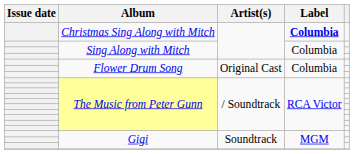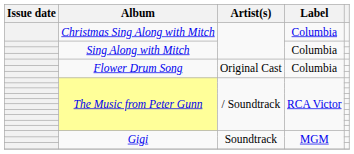(314, 31) bold -> (314, 31) normal
